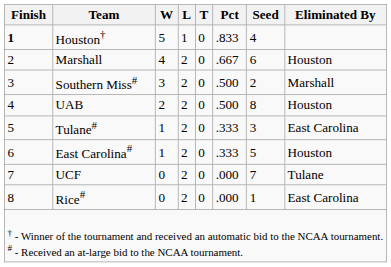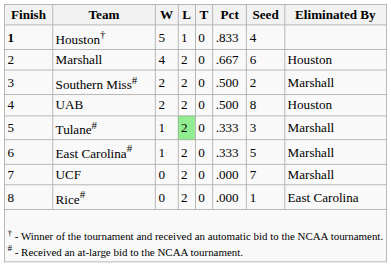(162, 82) 3 -> (162, 82) 2
(184, 127) no background -> (184, 127) lightgreen background
(323, 127) East Carolina -> (311, 127) Marshall
(310, 152) Houston -> (311, 152) Marshall
(306, 174) Tulane -> (311, 174) Marshall
